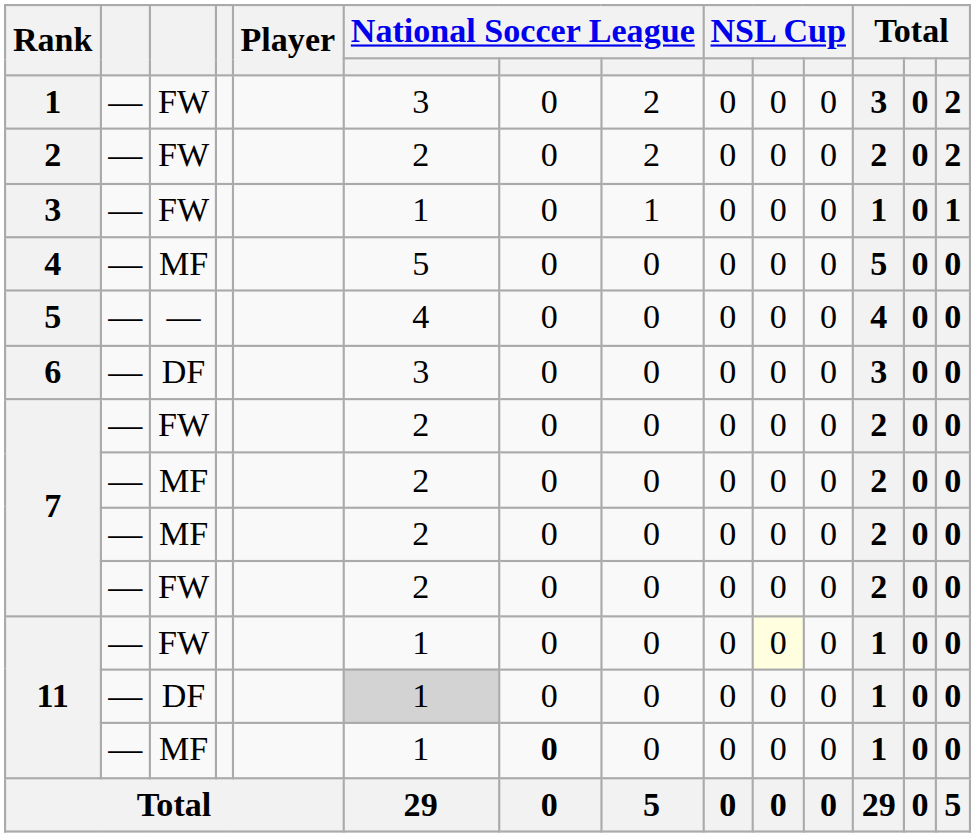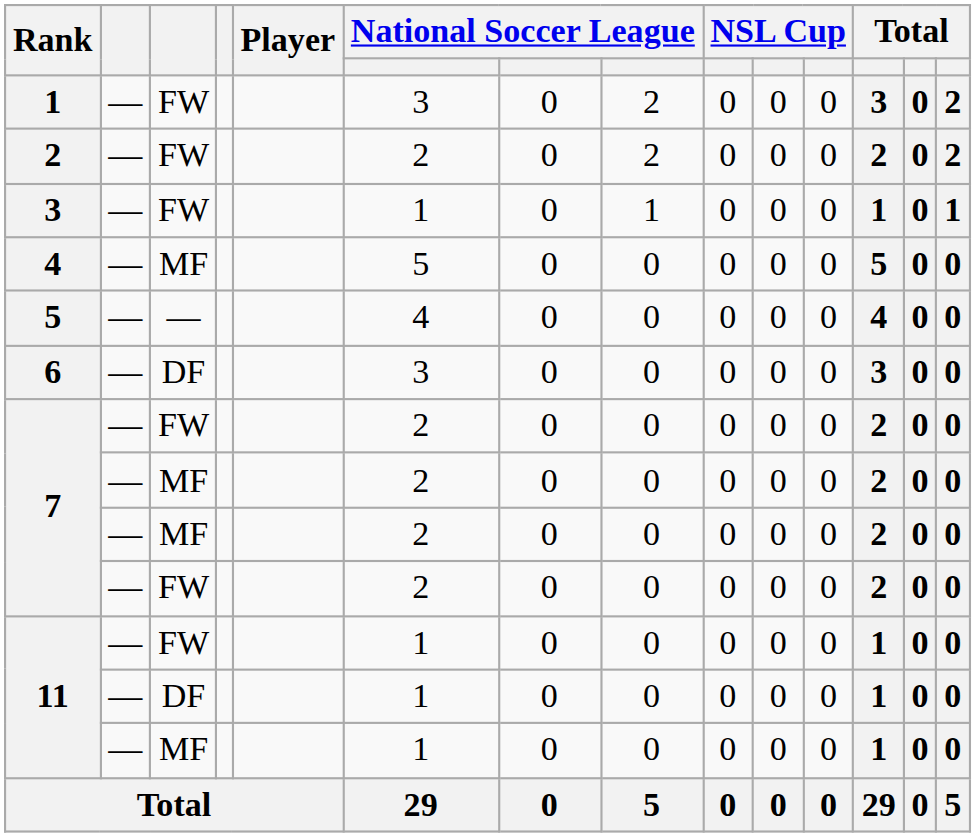(778, 641) lightyellow background -> (778, 641) no background
(421, 695) lightgrey background -> (421, 695) no background
(549, 749) bold -> (549, 749) normal
